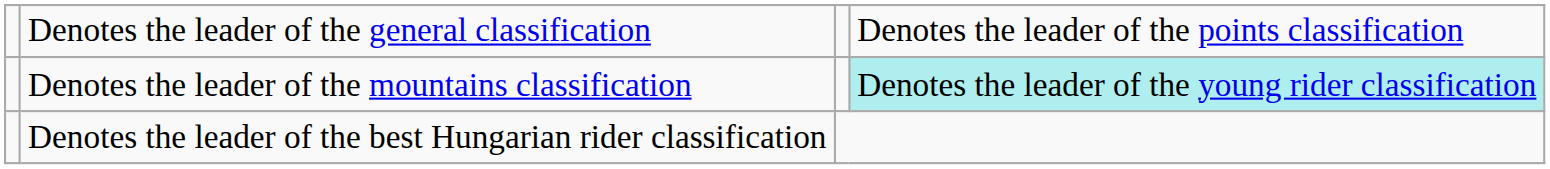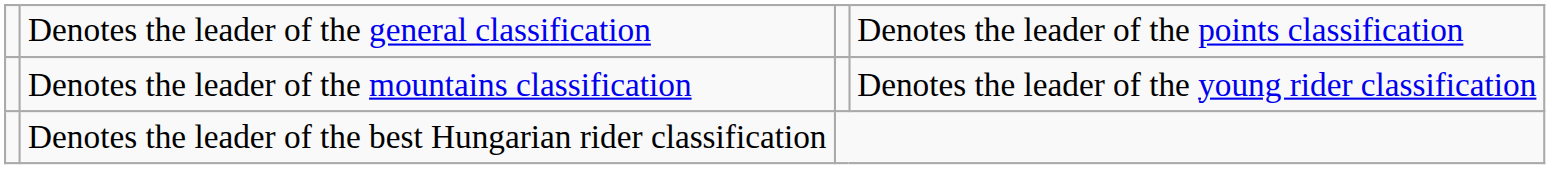(1197, 83) paleturquoise background -> (1197, 83) no background
